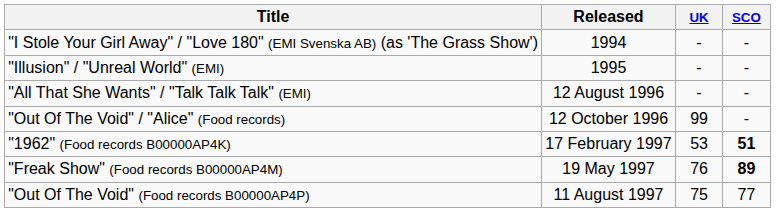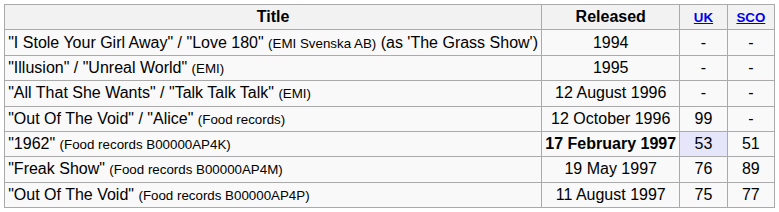(608, 144) normal -> (611, 144) bold
(699, 144) no background -> (703, 144) lavender background
(746, 144) bold -> (751, 144) normal
(746, 169) bold -> (751, 169) normal
